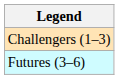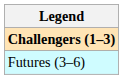(59, 38) normal -> (61, 38) bold
